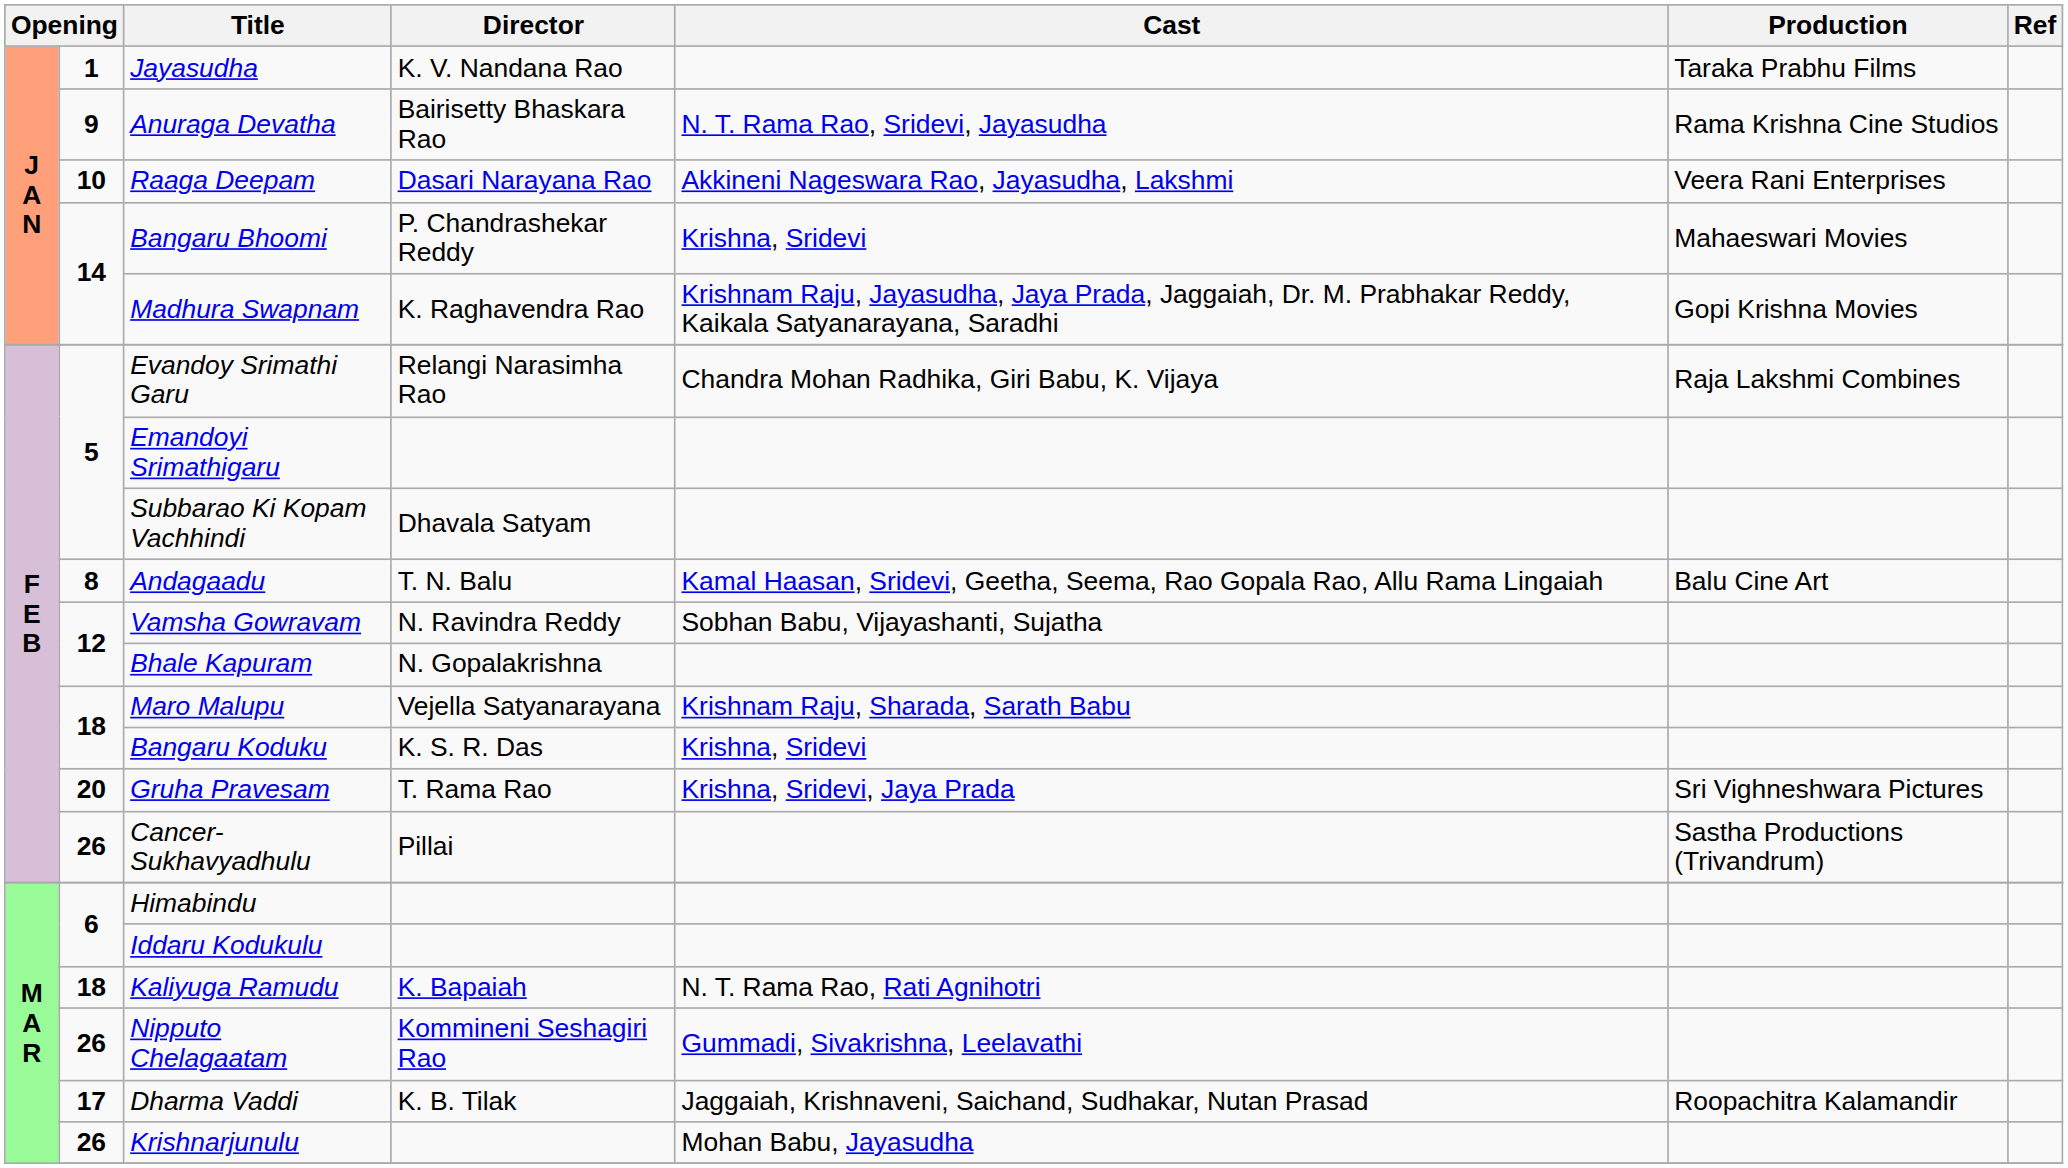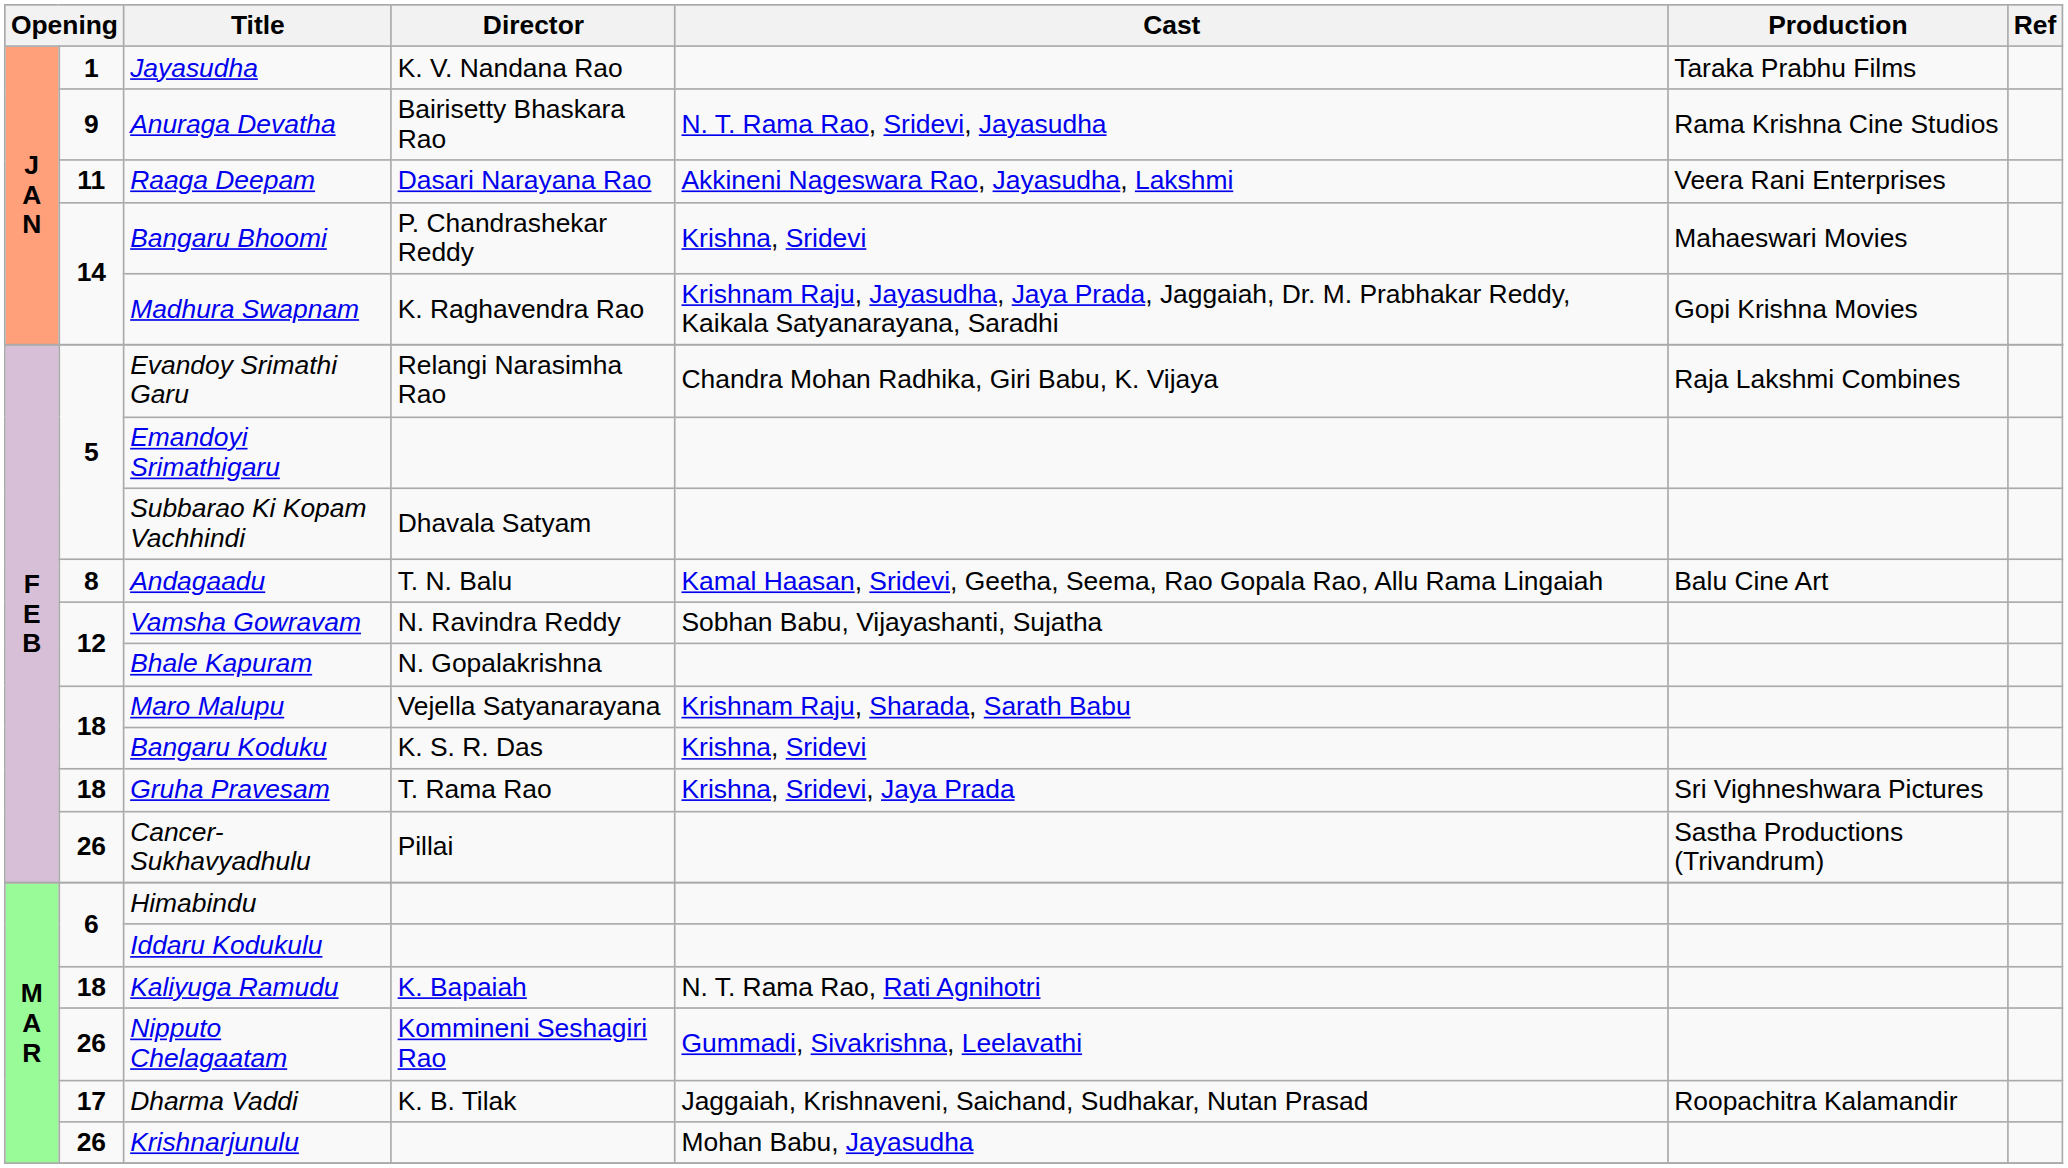(91, 180) 10 -> (91, 180) 11
(91, 789) 20 -> (91, 789) 18
